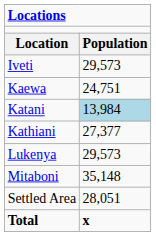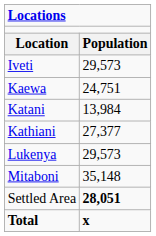(102, 110) lightblue background -> (102, 110) no background
(102, 198) normal -> (102, 198) bold
